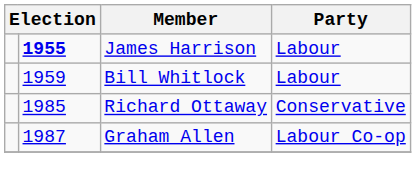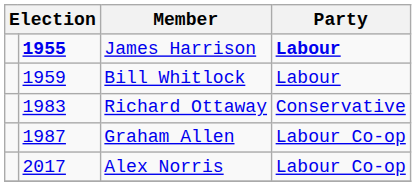(308, 49) normal -> (308, 49) bold
(44, 108) 1985 -> (44, 108) 1983
+ row: (164, 167)
